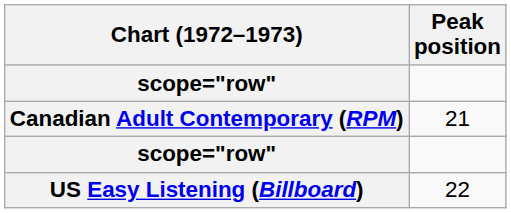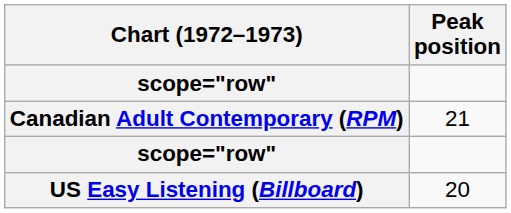(457, 189) 22 -> (457, 189) 20
